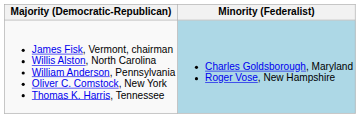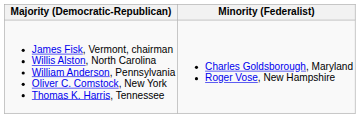(266, 72) lightblue background -> (266, 72) no background
